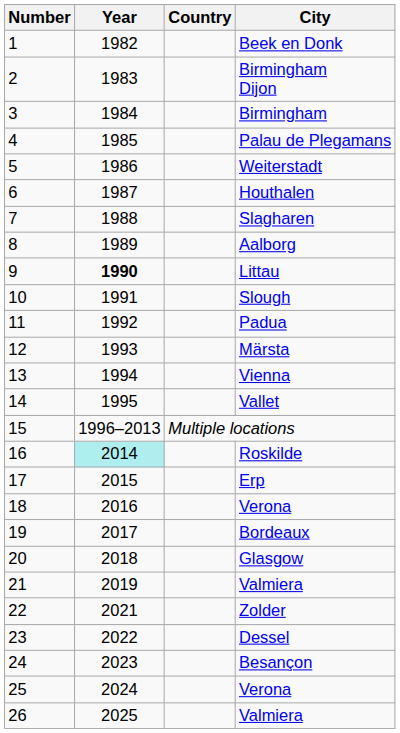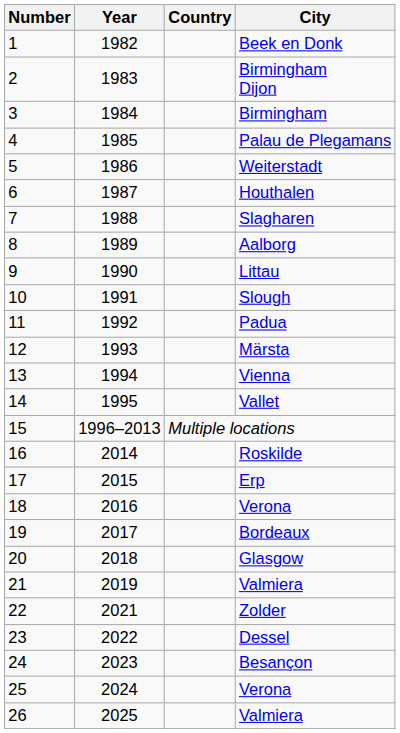(119, 271) bold -> (119, 271) normal
(119, 454) paleturquoise background -> (119, 454) no background
